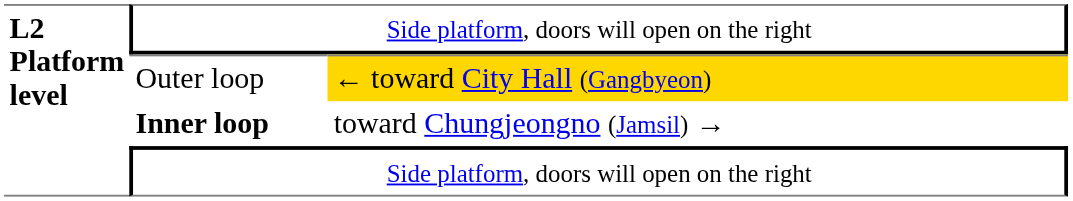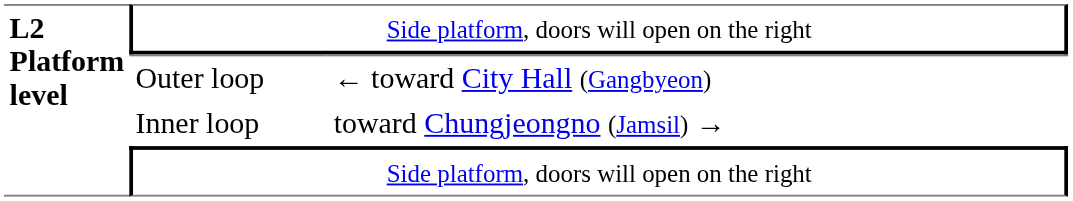(522, 78) gold background -> (522, 78) no background
(202, 123) bold -> (197, 123) normal
